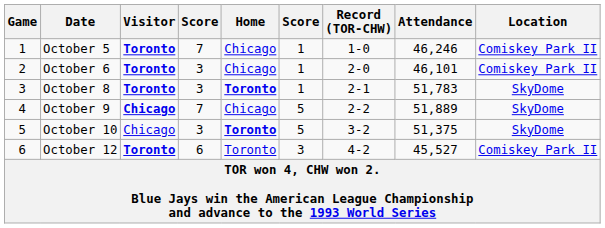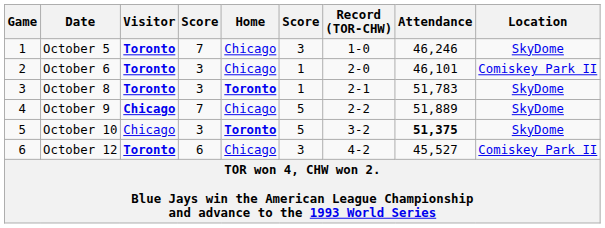(301, 49) 1 -> (301, 49) 3
(538, 49) Comiskey Park II -> (538, 49) SkyDome
(435, 129) normal -> (435, 129) bold
(250, 150) Toronto -> (250, 150) Chicago
